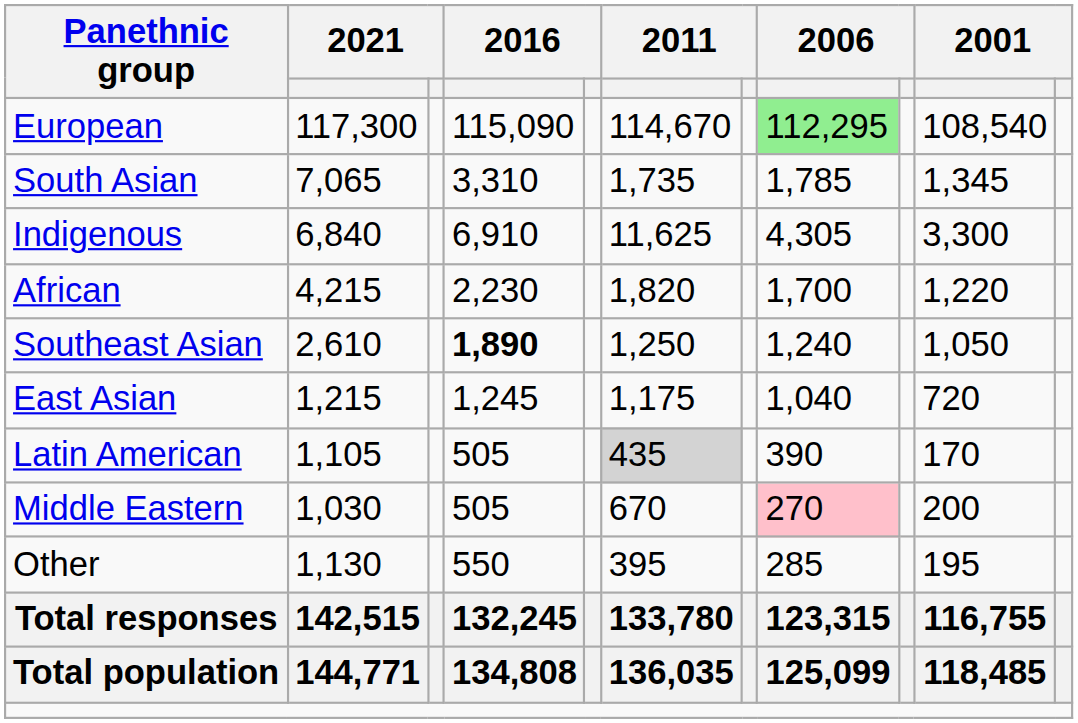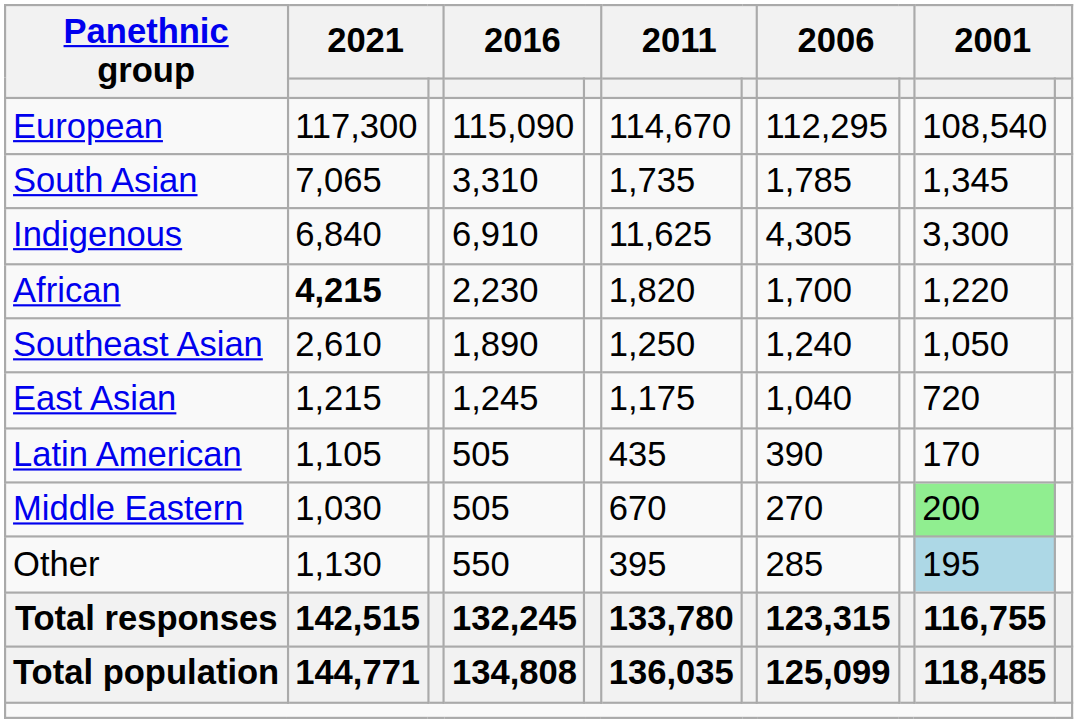(827, 125) lightgreen background -> (827, 125) no background
(338, 290) normal -> (338, 290) bold
(495, 344) bold -> (495, 344) normal
(638, 454) lightgrey background -> (638, 454) no background
(794, 509) pink background -> (794, 509) no background
(951, 509) no background -> (951, 509) lightgreen background
(951, 564) no background -> (951, 564) lightblue background
